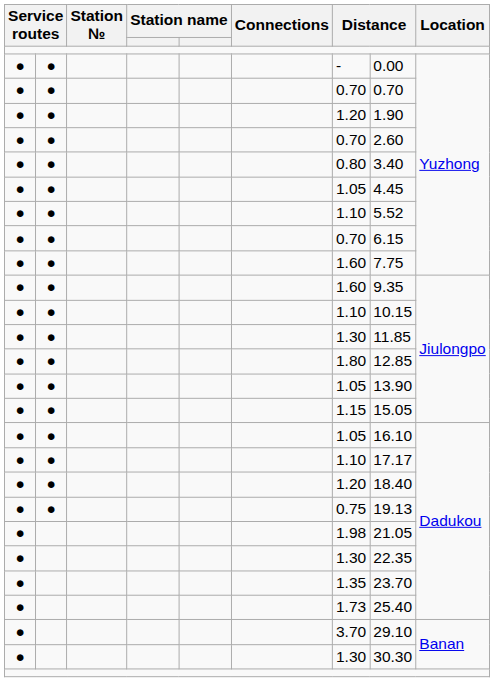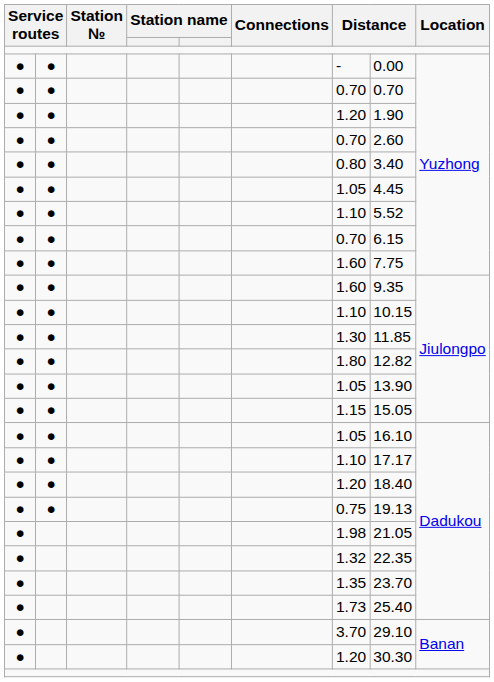(393, 361) 12.85 -> (393, 361) 12.82
(351, 558) 1.30 -> (351, 558) 1.32
(351, 656) 1.30 -> (351, 656) 1.20
